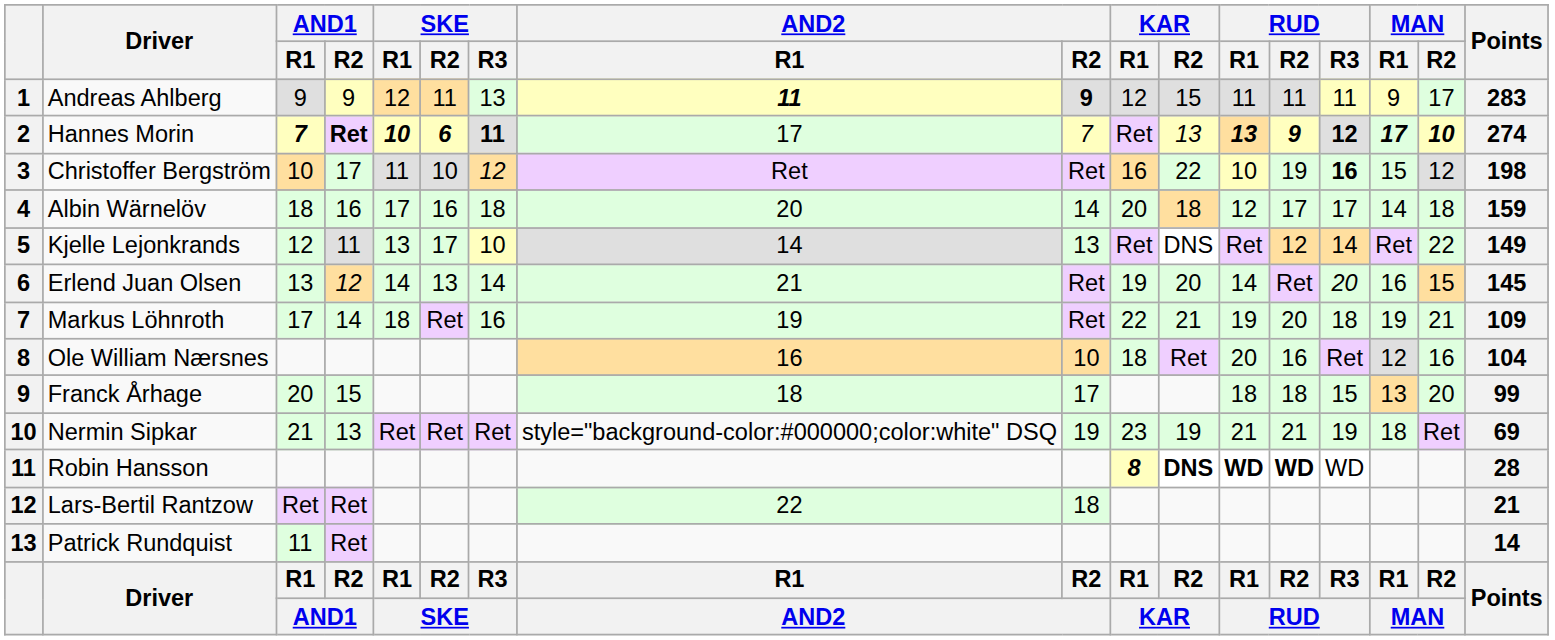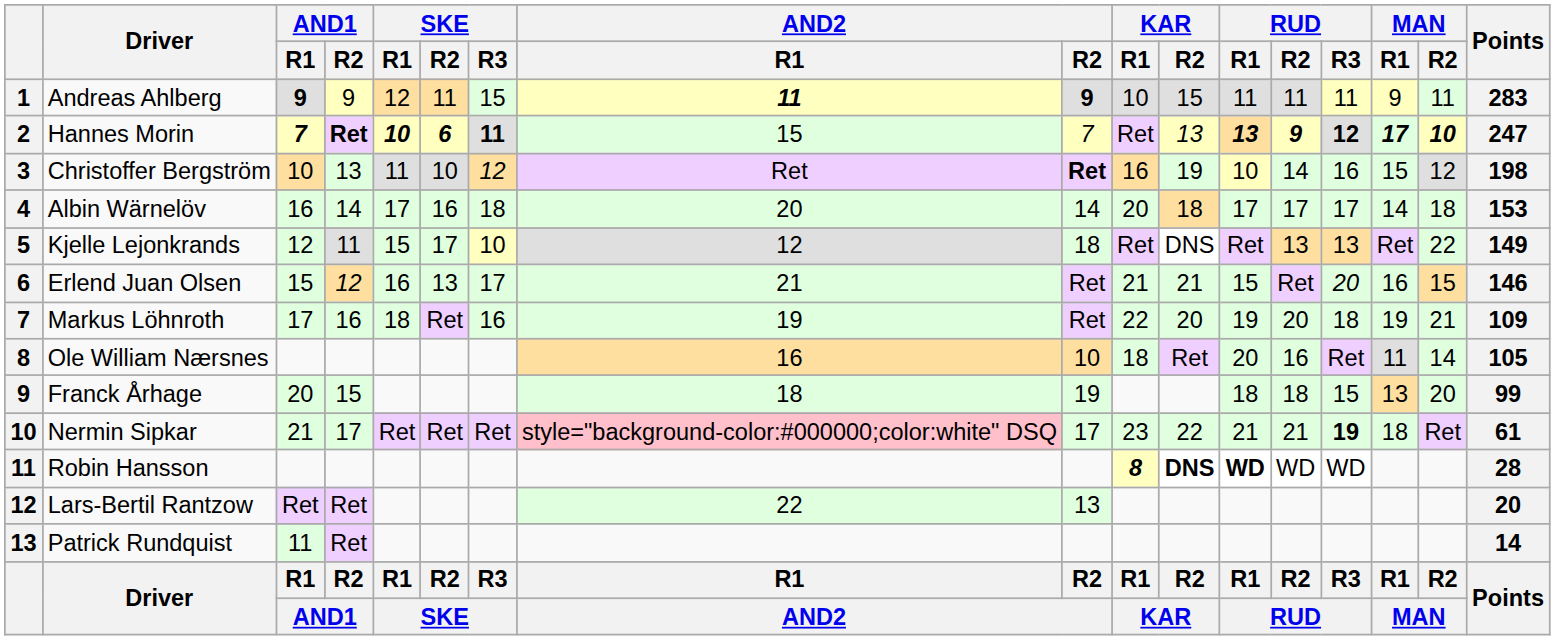(300, 97) normal -> (300, 97) bold
(492, 97) 13 -> (492, 97) 15
(1134, 97) 12 -> (1135, 97) 10
(1441, 97) 17 -> (1443, 97) 11
(789, 134) 17 -> (789, 134) 15
(1507, 134) 274 -> (1508, 134) 247
(349, 171) 17 -> (349, 171) 13
(1086, 171) normal -> (1087, 171) bold
(1188, 171) 22 -> (1190, 171) 19
(1294, 171) 19 -> (1296, 171) 14
(1345, 171) bold -> (1346, 171) normal
(300, 208) 18 -> (300, 208) 16
(349, 208) 16 -> (349, 208) 14
(1244, 208) 12 -> (1245, 208) 17
(1507, 208) 159 -> (1508, 208) 153
(397, 246) 13 -> (397, 246) 15
(789, 246) 14 -> (789, 246) 12
(1086, 246) 13 -> (1087, 246) 18
(1294, 246) 12 -> (1296, 246) 13
(1345, 246) 14 -> (1346, 246) 13
(300, 283) 13 -> (300, 283) 15
(397, 283) 14 -> (397, 283) 16
(492, 283) 14 -> (492, 283) 17
(1134, 283) 19 -> (1135, 283) 21
(1188, 283) 20 -> (1190, 283) 21
(1244, 283) 14 -> (1245, 283) 15
(1507, 283) 145 -> (1508, 283) 146
(349, 320) 14 -> (349, 320) 16
(1188, 320) 21 -> (1190, 320) 20
(1394, 357) 12 -> (1395, 357) 11
(1441, 357) 16 -> (1443, 357) 14
(1507, 357) 104 -> (1508, 357) 105
(1086, 394) 17 -> (1087, 394) 19
(349, 431) 13 -> (349, 431) 17
(789, 431) no background -> (789, 431) pink background
(1086, 431) 19 -> (1087, 431) 17
(1188, 431) 19 -> (1190, 431) 22
(1345, 431) normal -> (1346, 431) bold
(1507, 431) 69 -> (1508, 431) 61
(1294, 468) bold -> (1296, 468) normal
(1086, 505) 18 -> (1087, 505) 13
(1507, 505) 21 -> (1508, 505) 20
